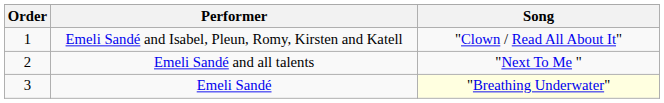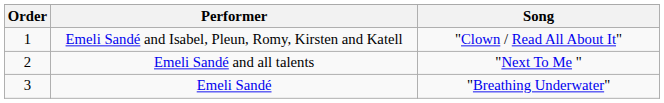(539, 86) lightyellow background -> (539, 86) no background
